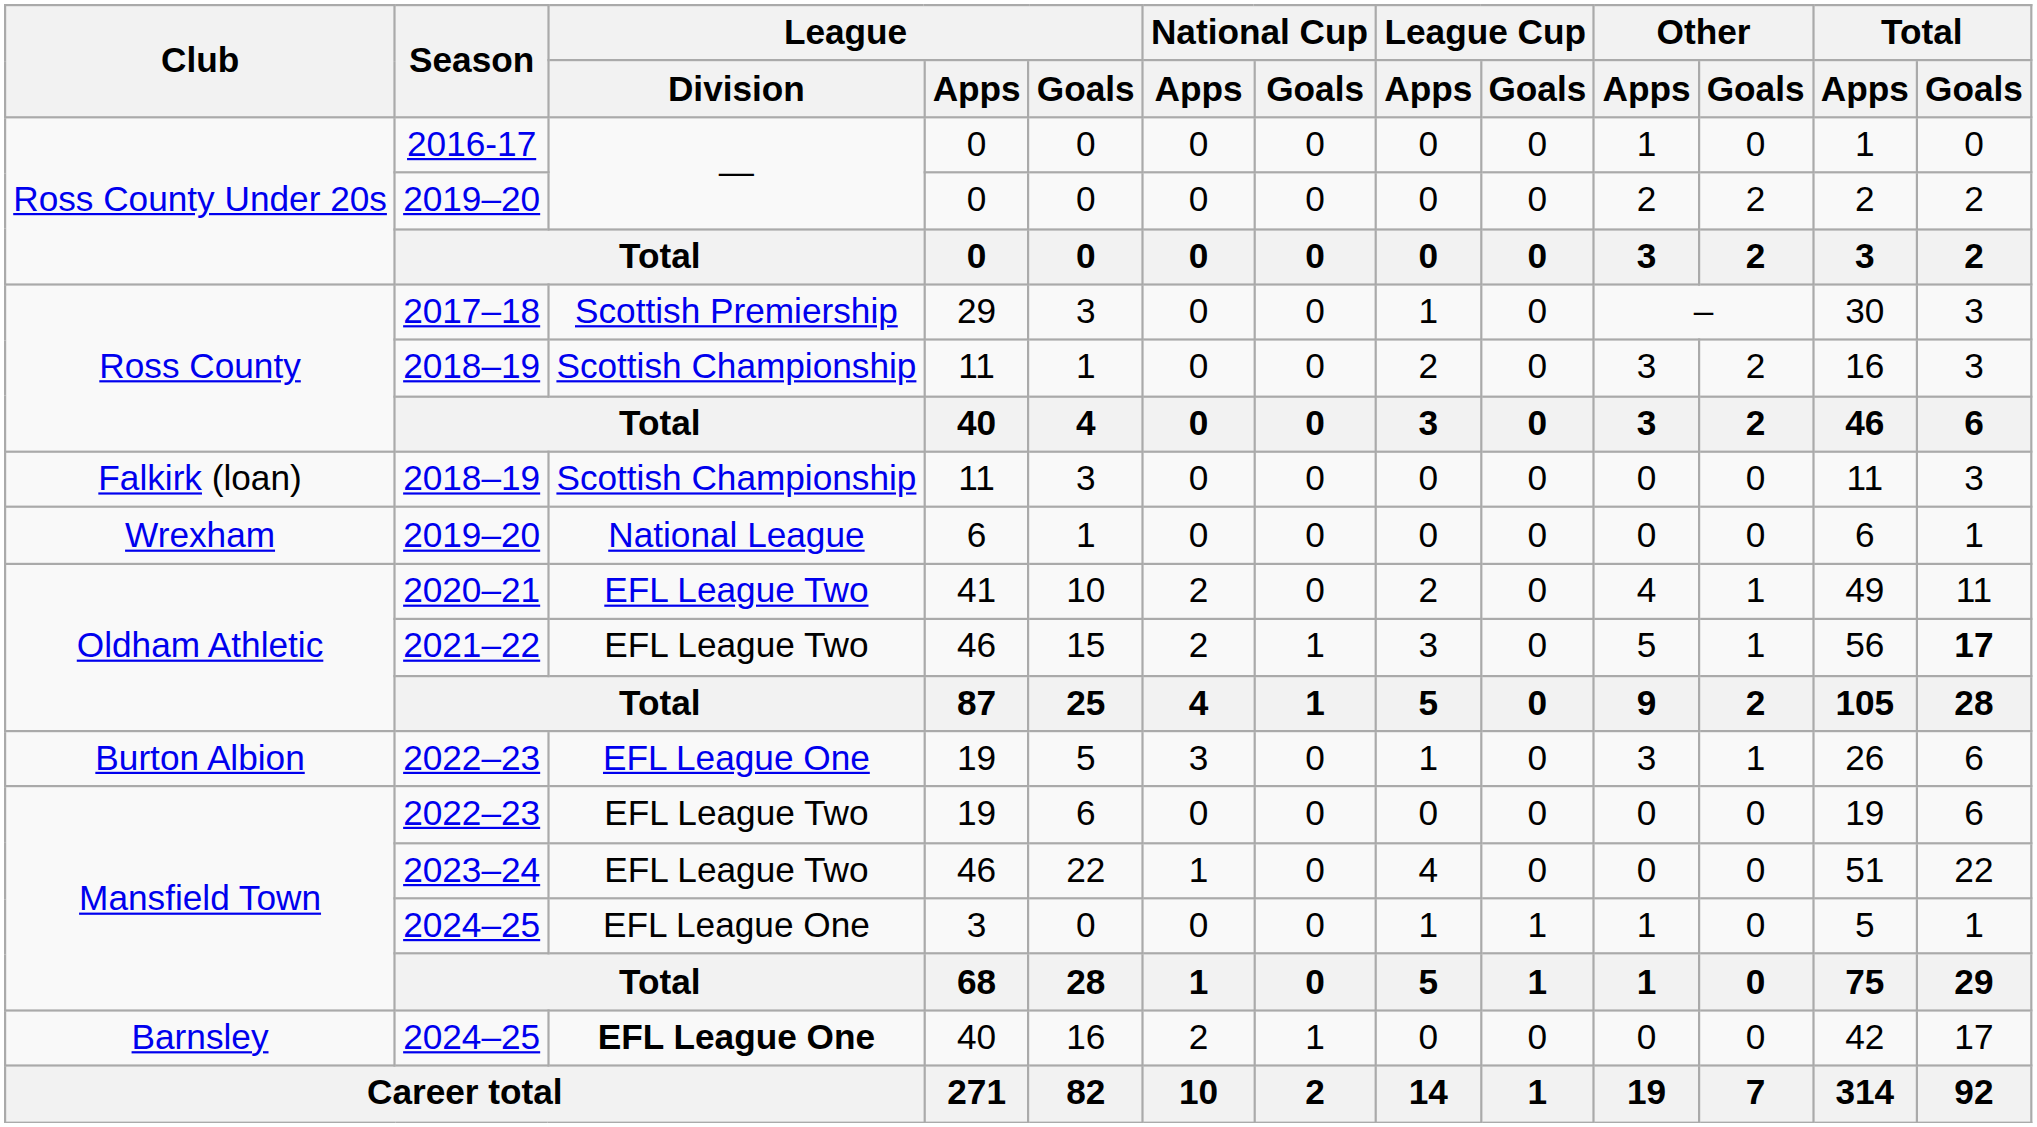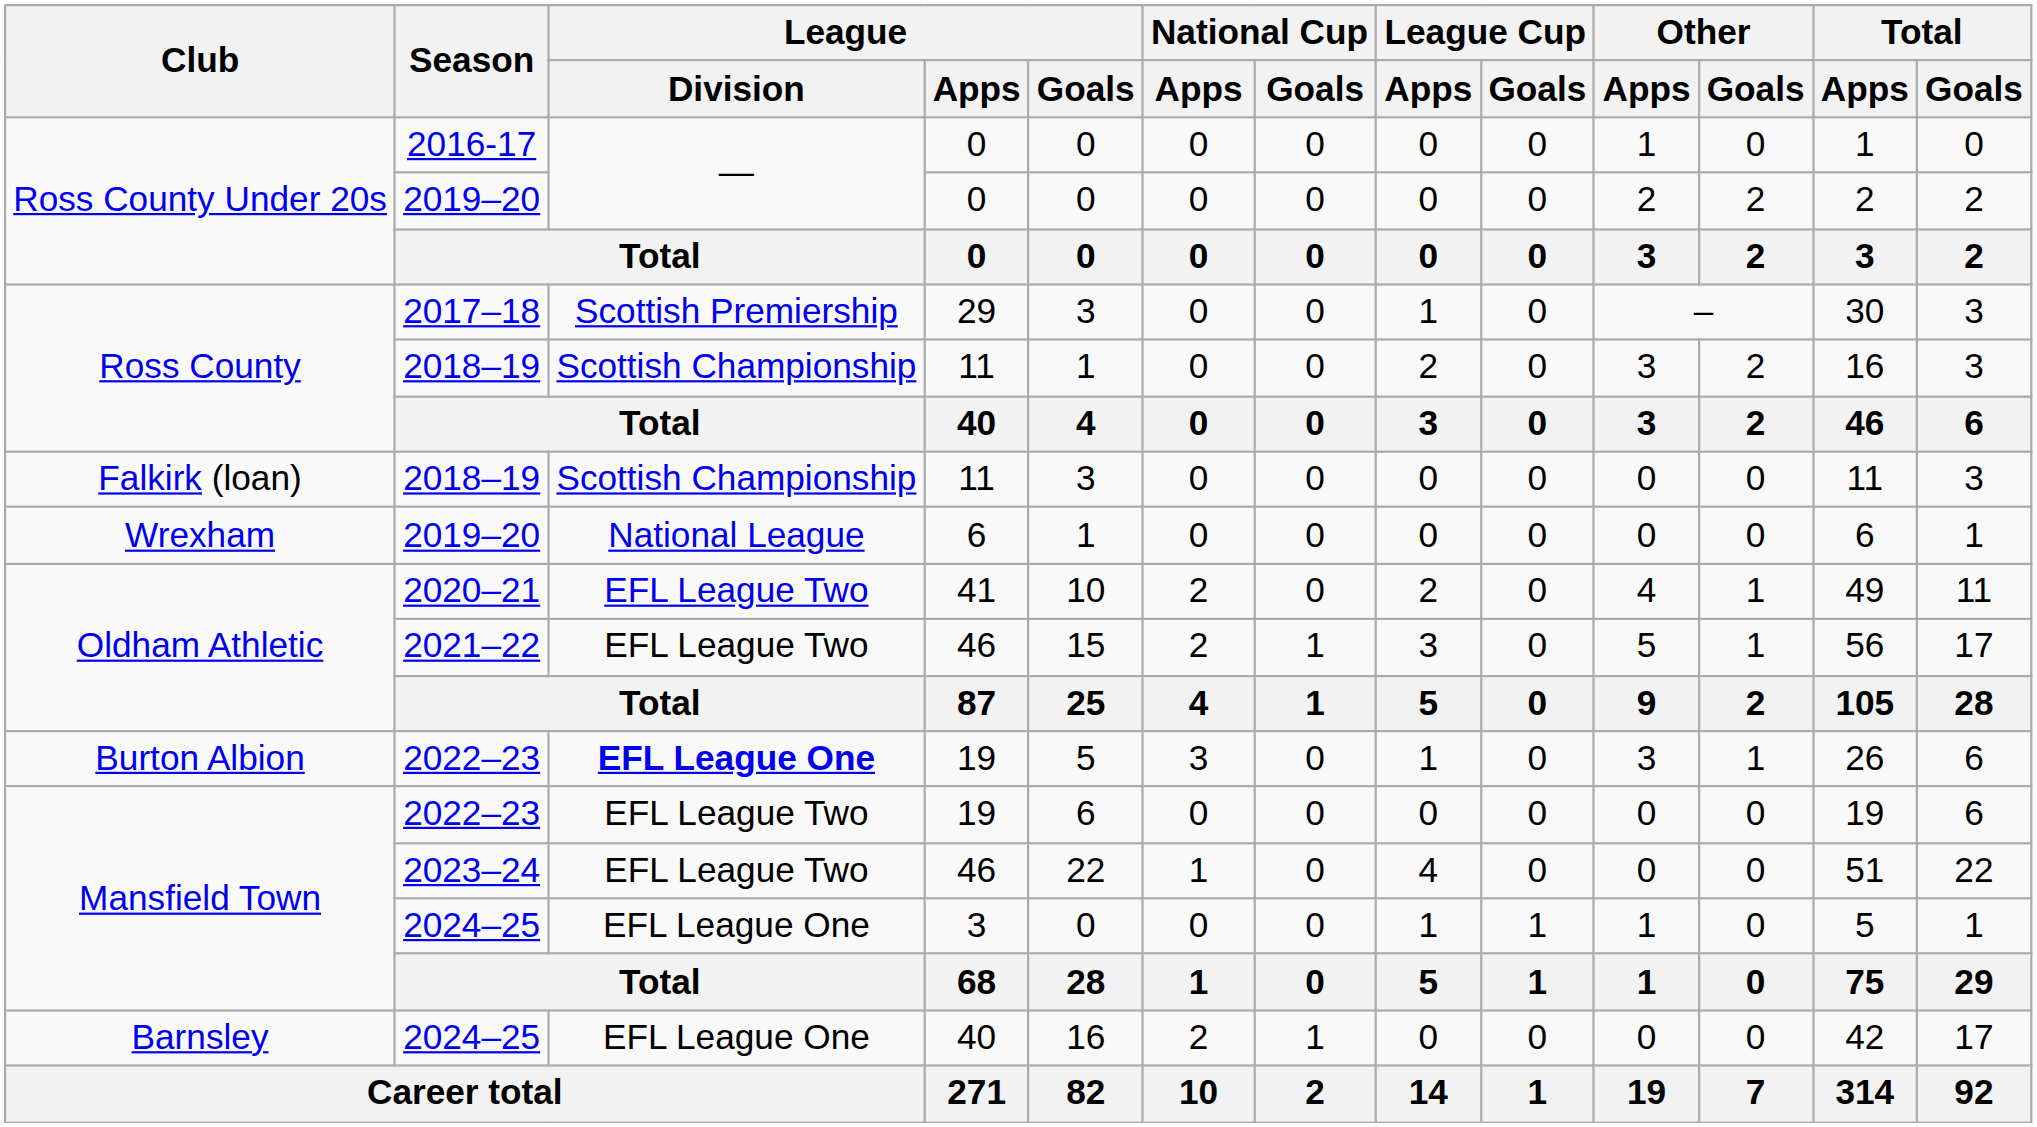(1974, 646) bold -> (1974, 646) normal
(736, 758) normal -> (736, 758) bold
(736, 1037) bold -> (736, 1037) normal
